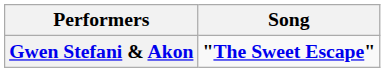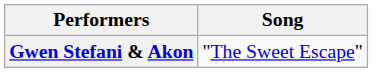(289, 51) bold -> (283, 51) normal
